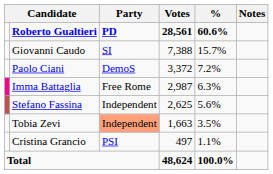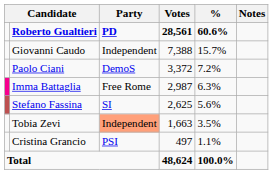(107, 50) SI -> (129, 50) Independent
(129, 105) Independent -> (107, 105) SI
